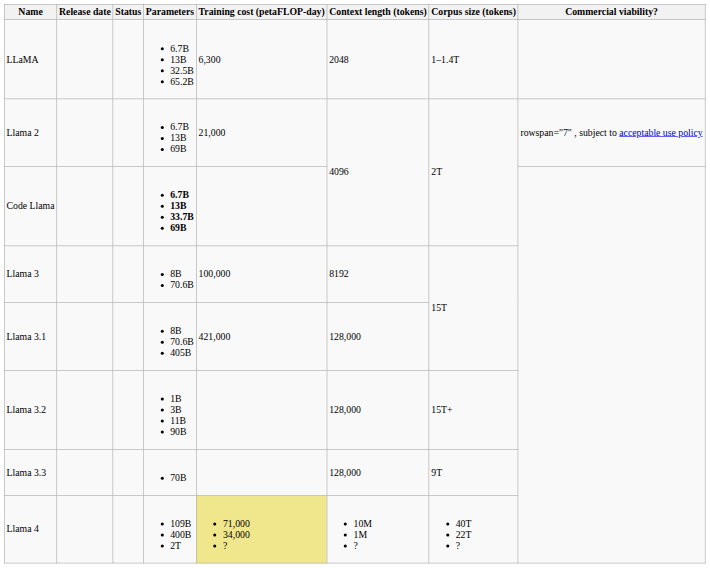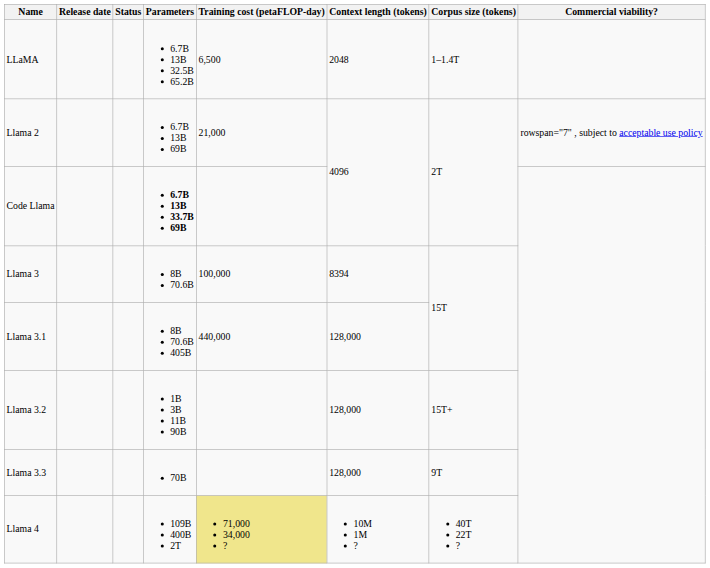(210, 59) 6,300 -> (210, 59) 6,500
(339, 274) 8192 -> (339, 274) 8394
(214, 336) 421,000 -> (214, 336) 440,000
